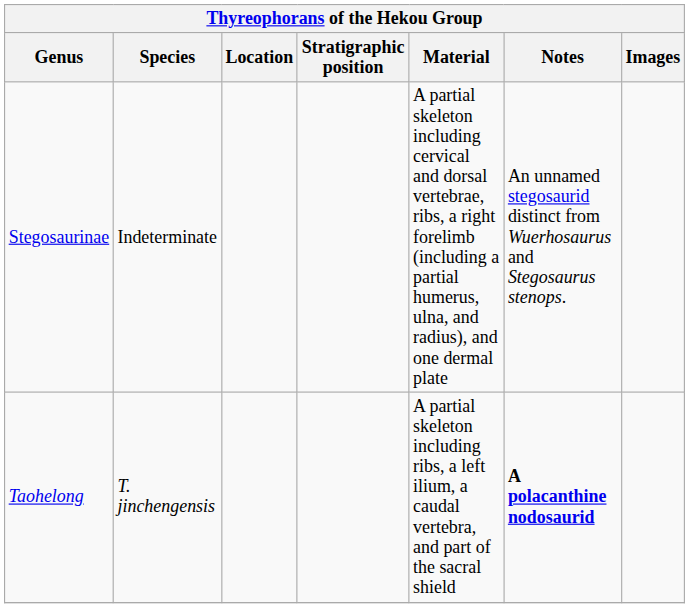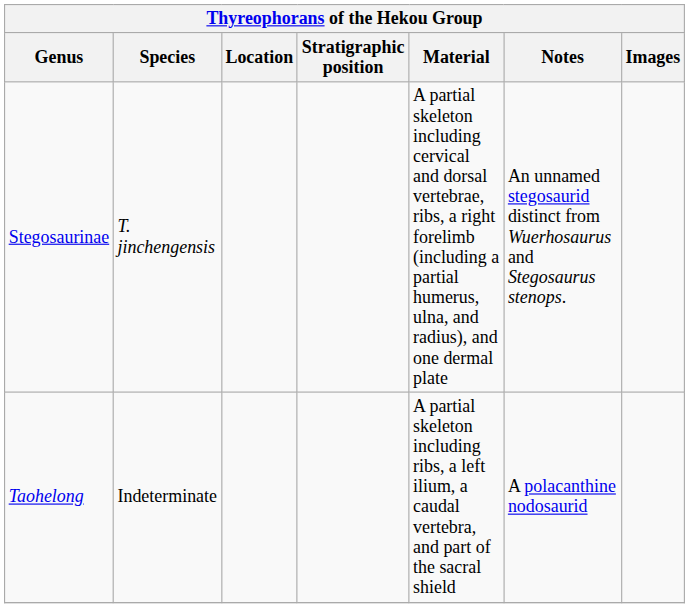(167, 236) Indeterminate -> (166, 236) T. jinchengensis
(166, 497) T. jinchengensis -> (167, 497) Indeterminate
(557, 497) bold -> (562, 497) normal
